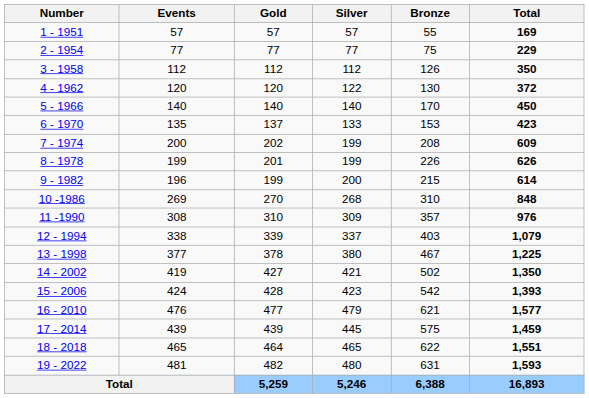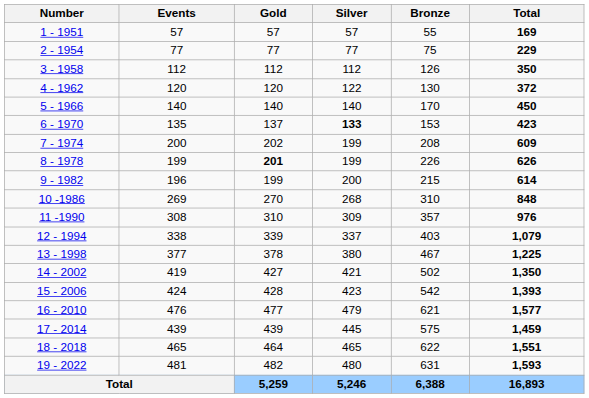(352, 124) normal -> (352, 124) bold
(273, 161) normal -> (273, 161) bold
